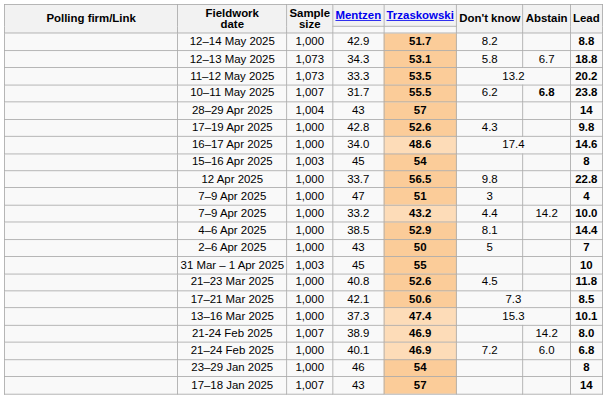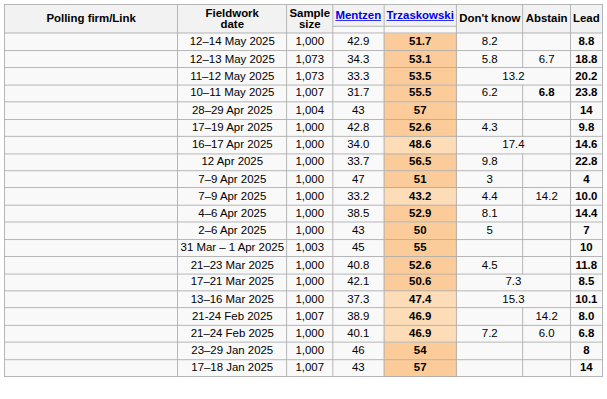- row: (232, 161)
